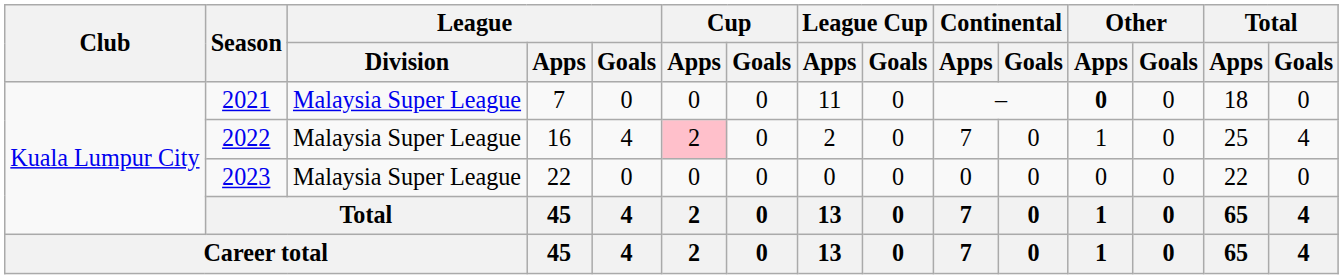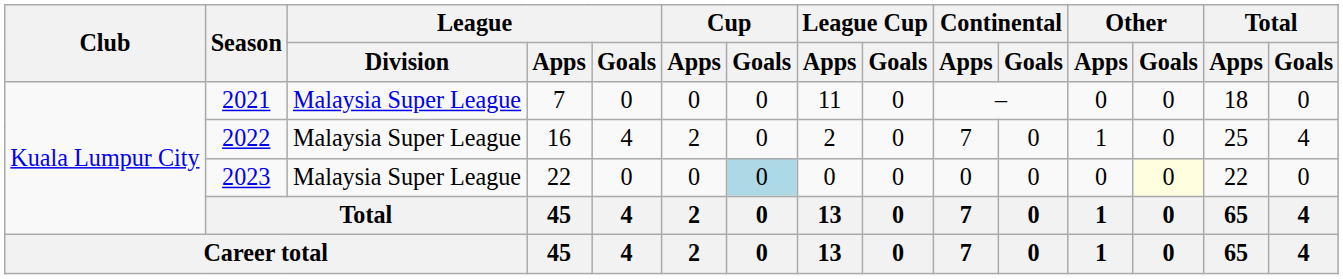(1101, 100) bold -> (1101, 100) normal
(694, 138) pink background -> (694, 138) no background
(762, 176) no background -> (762, 176) lightblue background
(1168, 176) no background -> (1168, 176) lightyellow background
